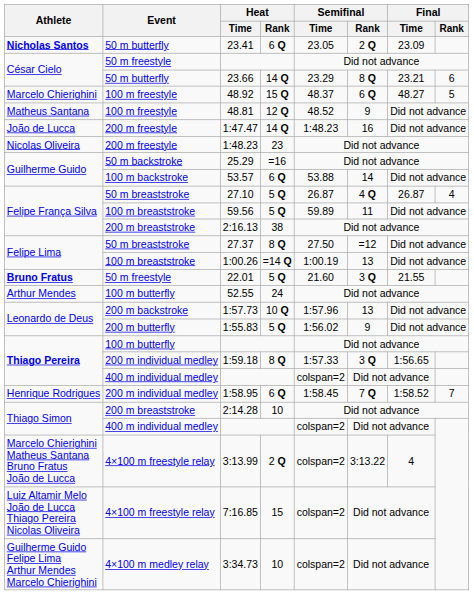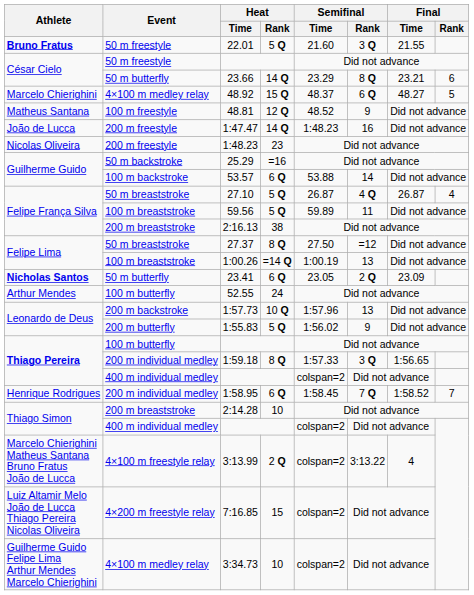rows swapped: (40, 278) <-> (48, 45)
(141, 95) 100 m freestyle -> (157, 95) 4×100 m medley relay
(160, 513) 4×100 m freestyle relay -> (160, 513) 4×200 m freestyle relay
